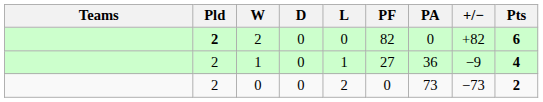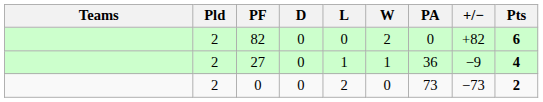columns swapped: (258, 16) <-> (387, 16)
(215, 39) bold -> (215, 39) normal
